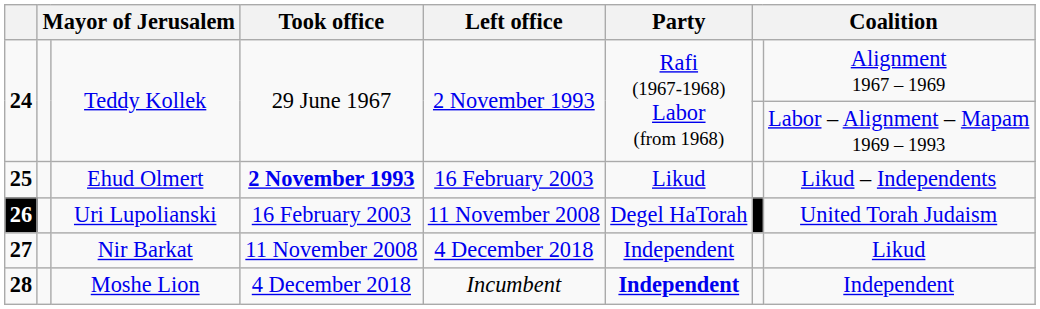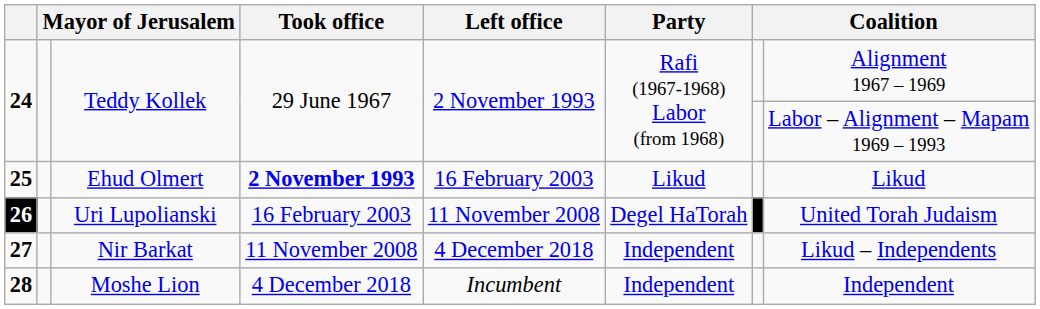(899, 179) Likud – Independents -> (899, 179) Likud
(899, 250) Likud -> (899, 250) Likud – Independents
(679, 285) bold -> (679, 285) normal
